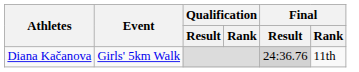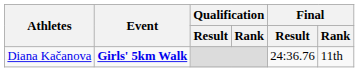(139, 57) normal -> (142, 57) bold
(285, 57) lightgrey background -> (293, 57) no background
